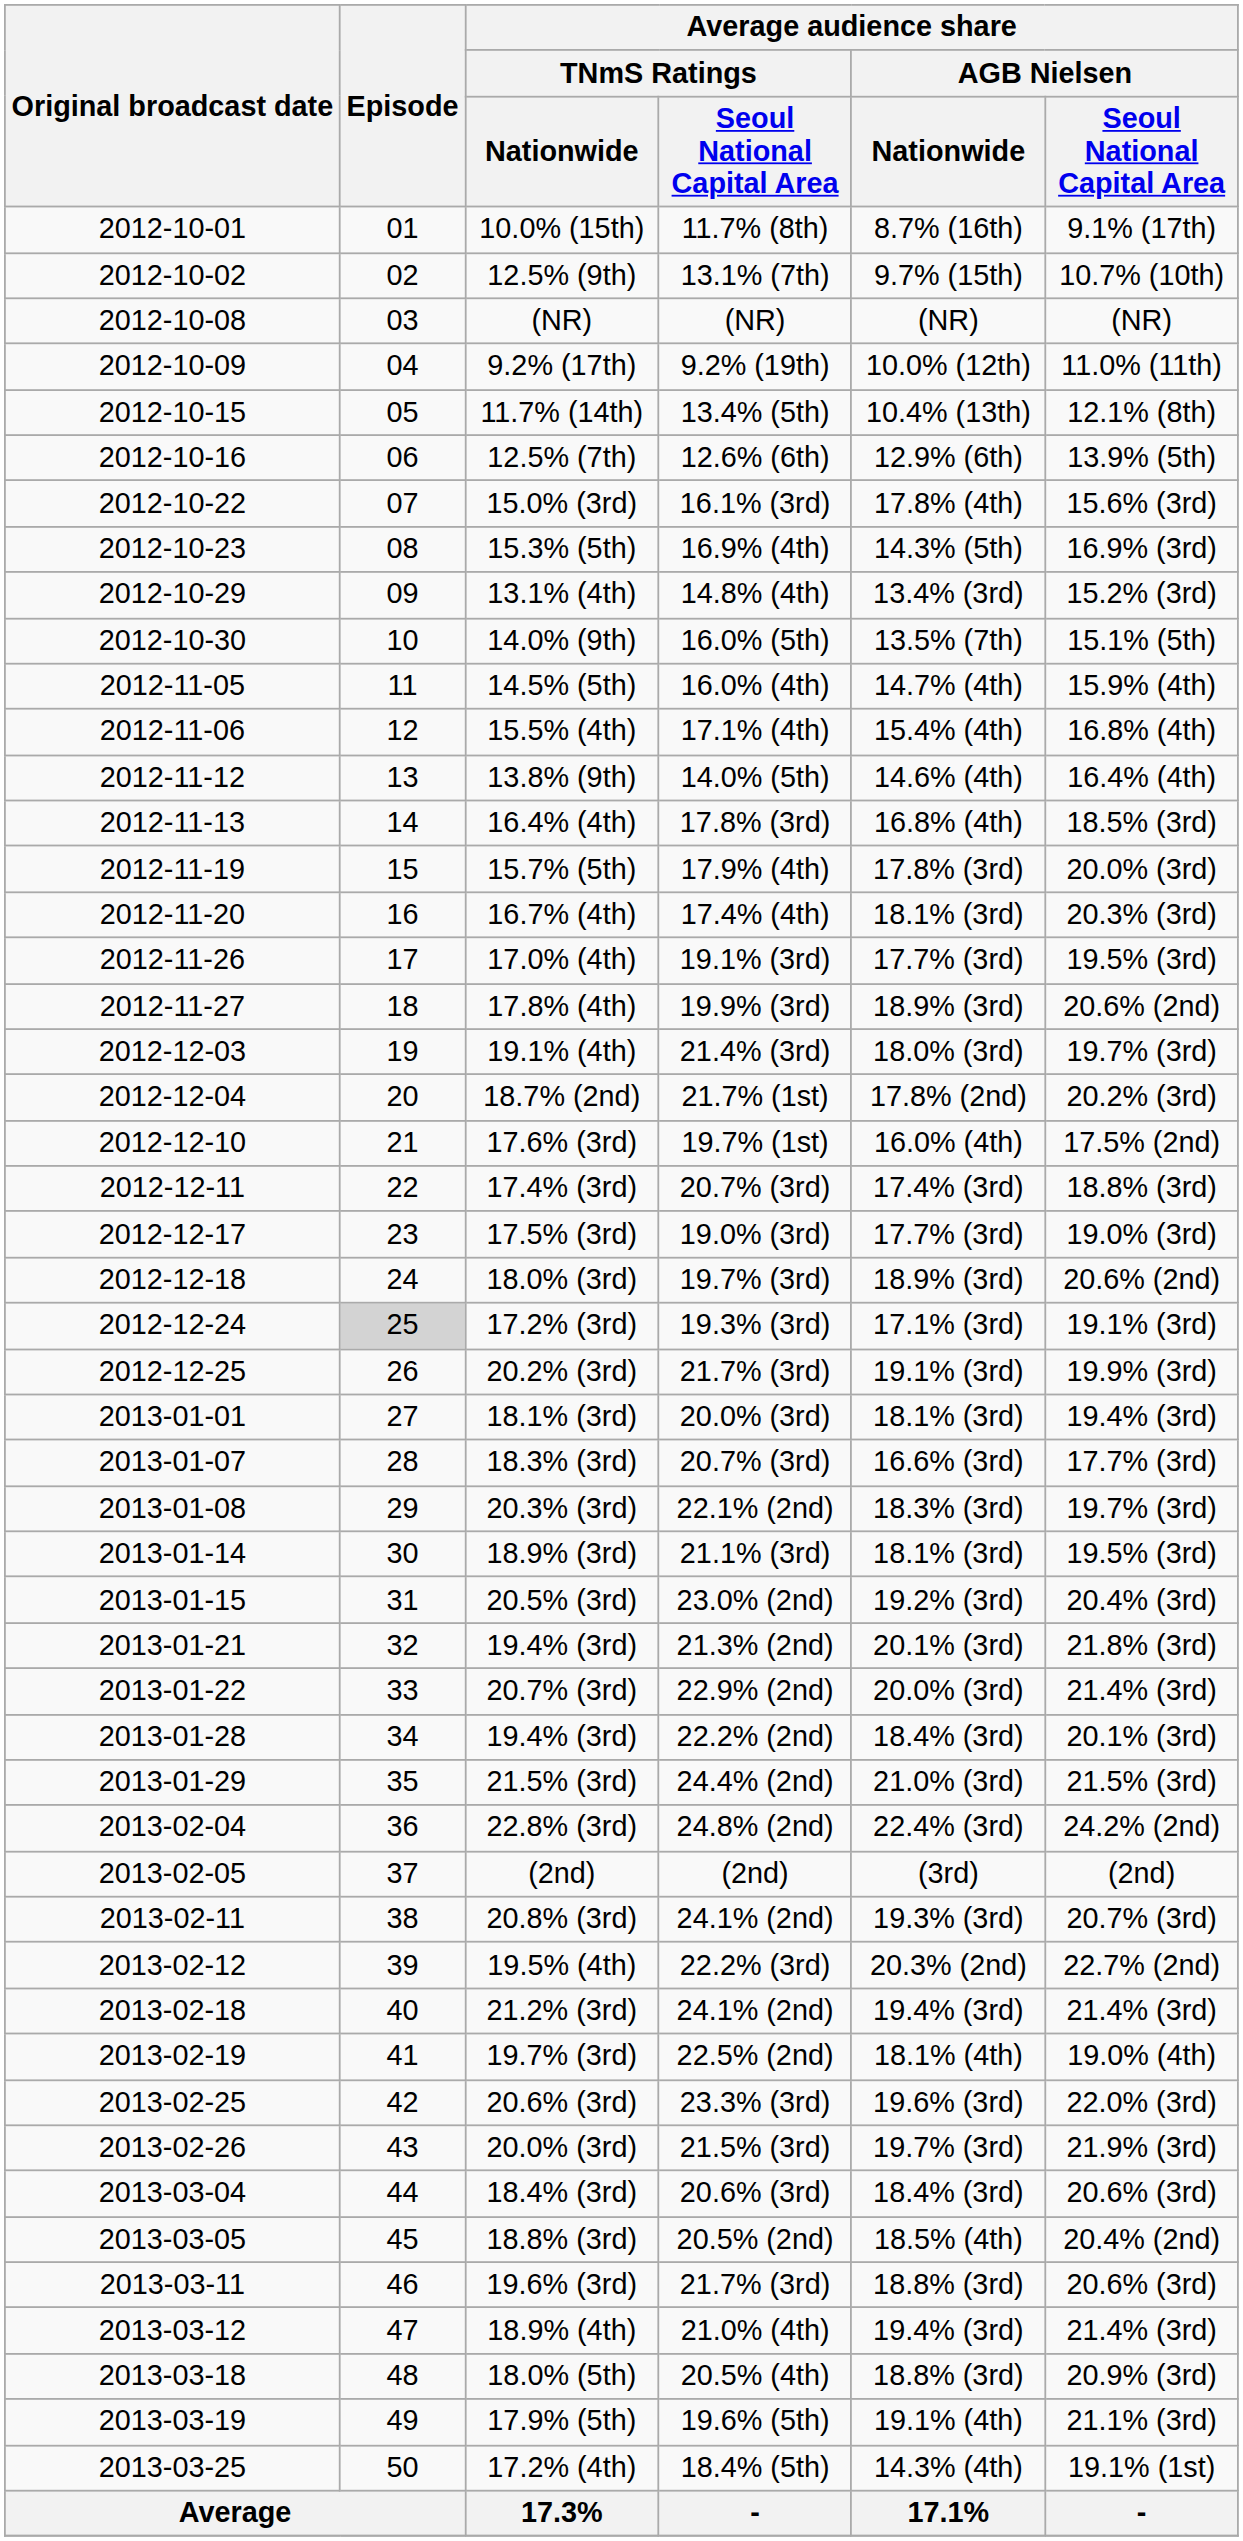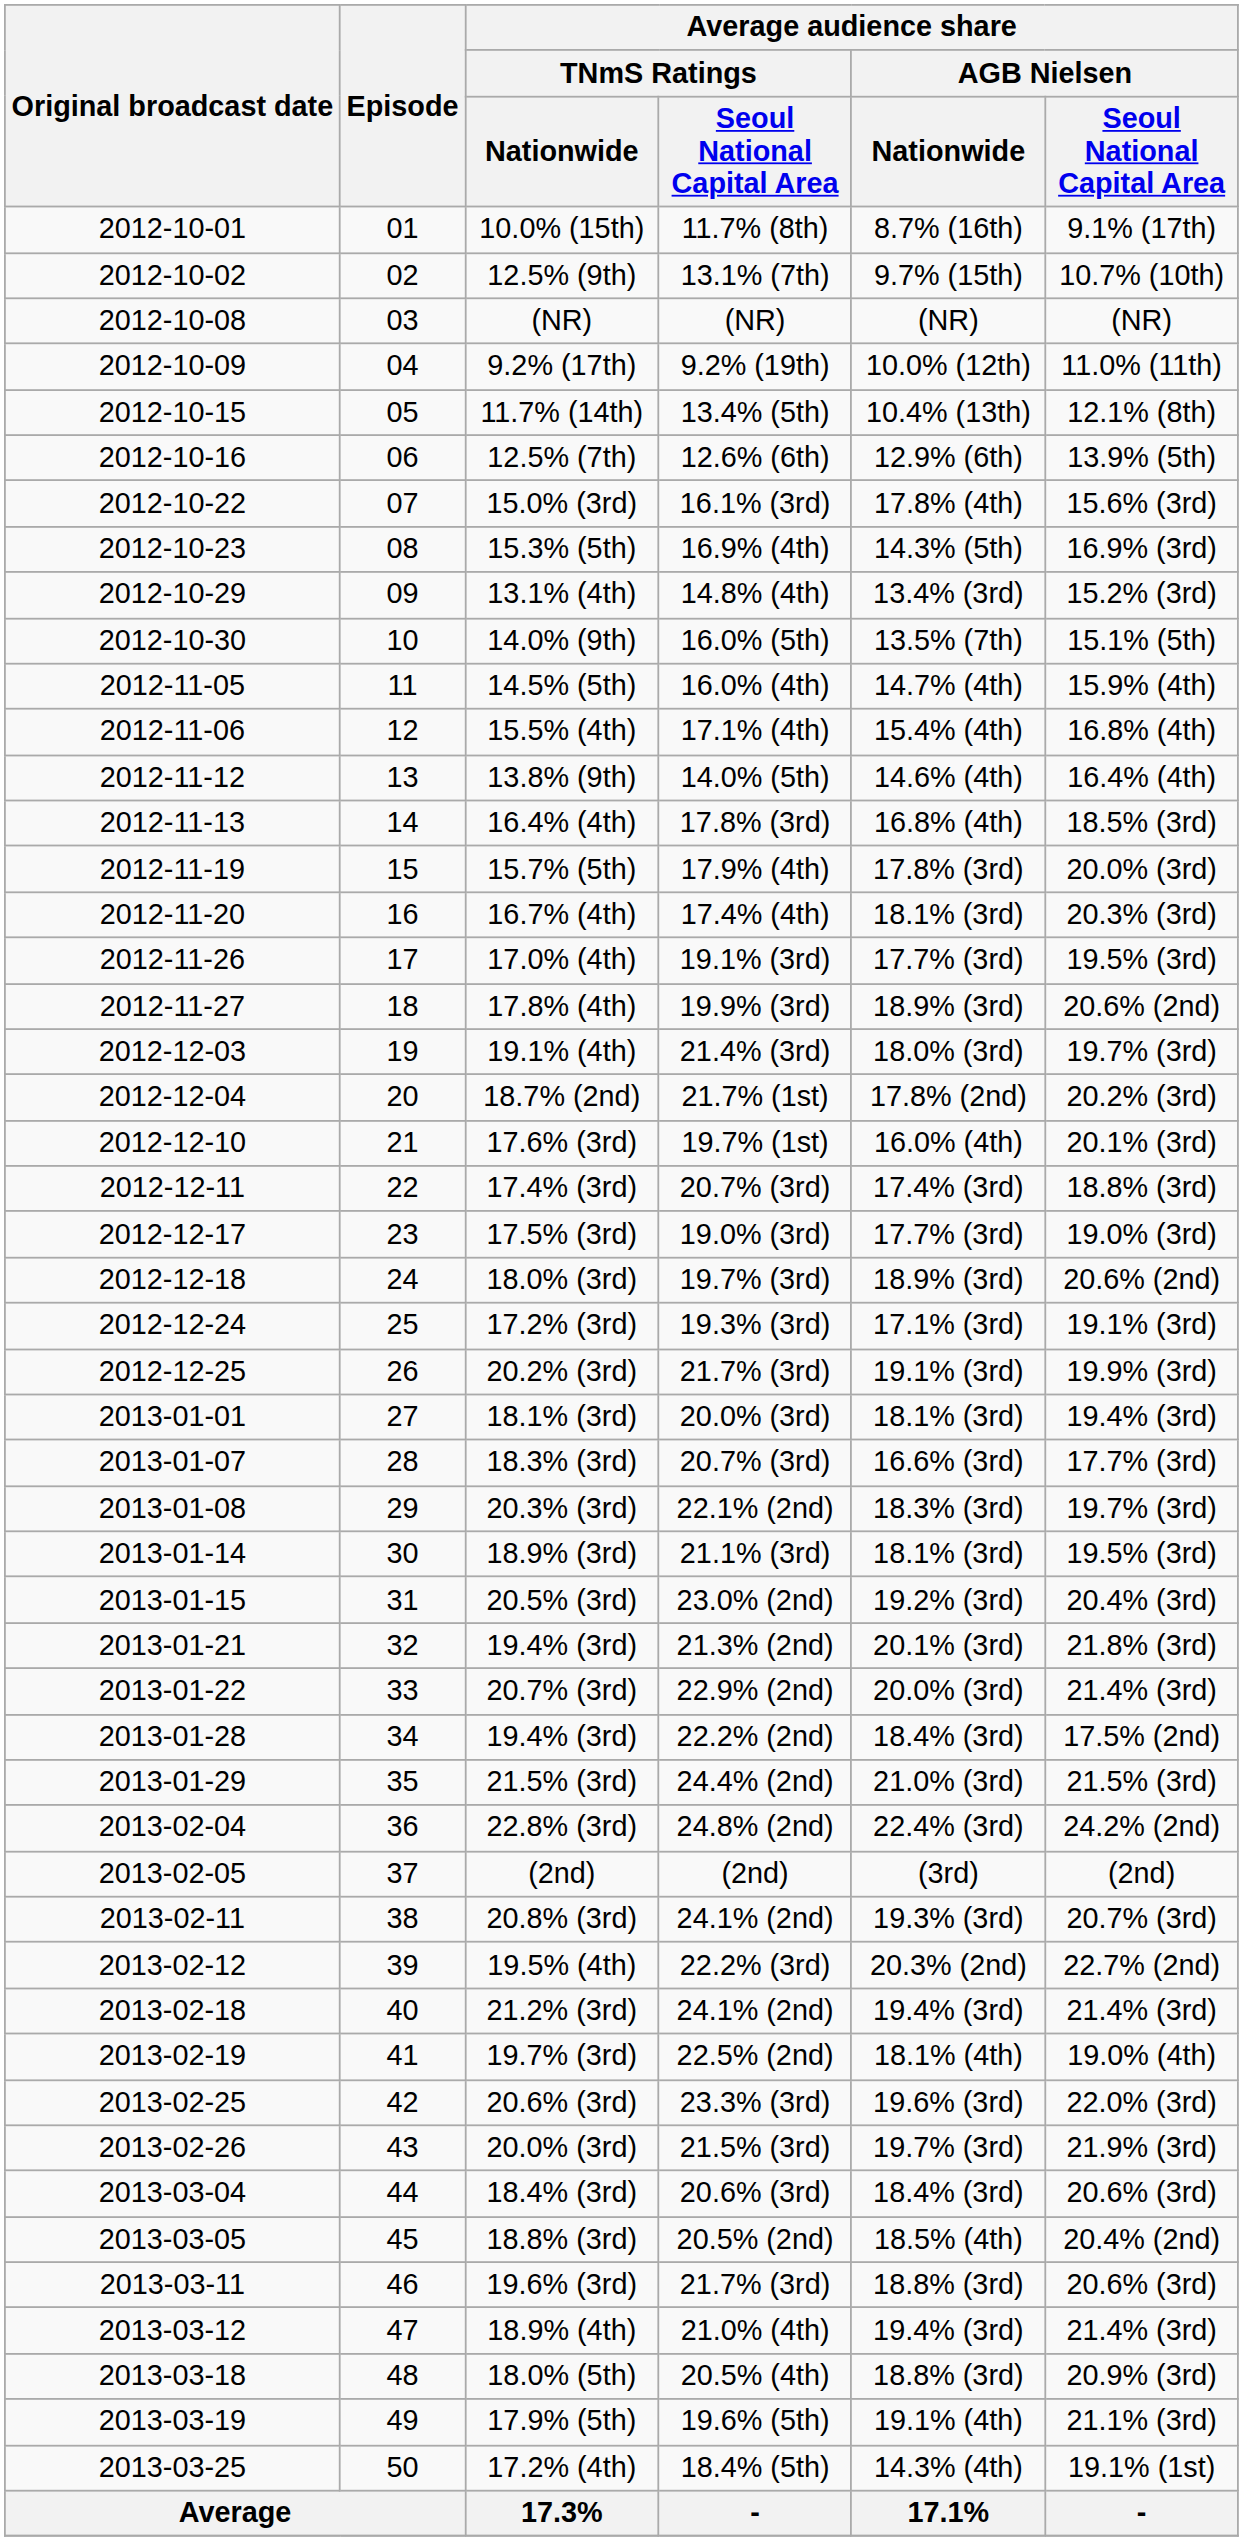(1142, 1142) 17.5% (2nd) -> (1142, 1142) 20.1% (3rd)
(403, 1325) lightgrey background -> (403, 1325) no background
(1142, 1736) 20.1% (3rd) -> (1142, 1736) 17.5% (2nd)
